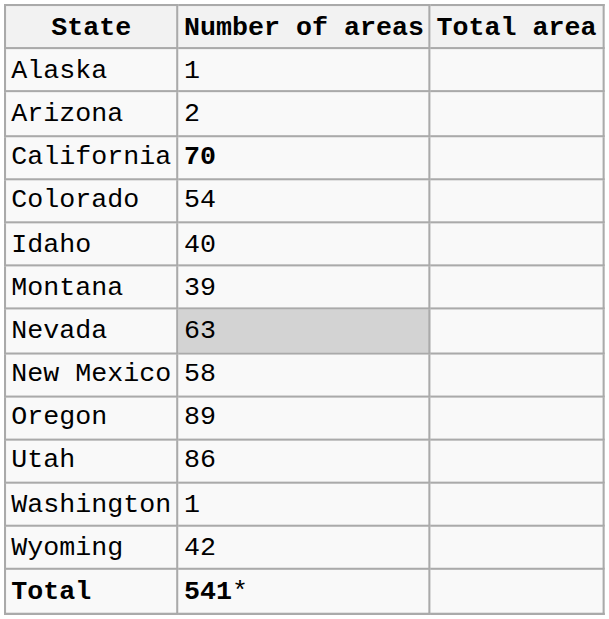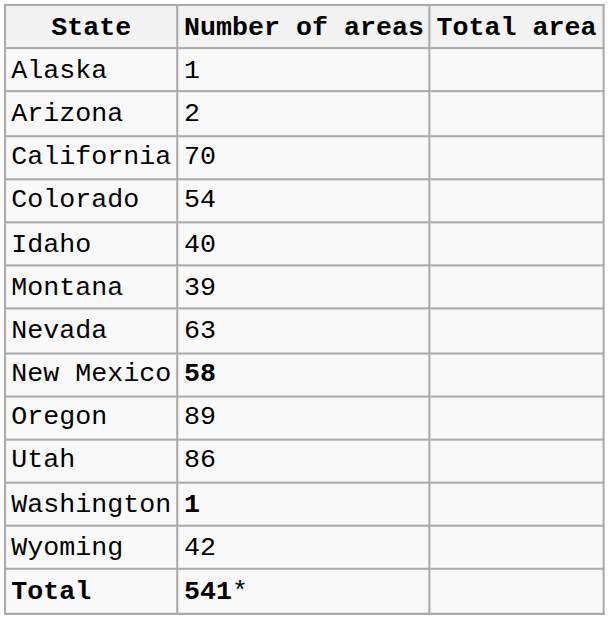(200, 157) bold -> (200, 157) normal
(200, 331) lightgrey background -> (200, 331) no background
(200, 374) normal -> (200, 374) bold
(192, 505) normal -> (192, 505) bold
